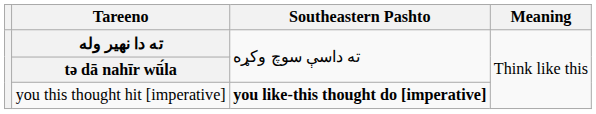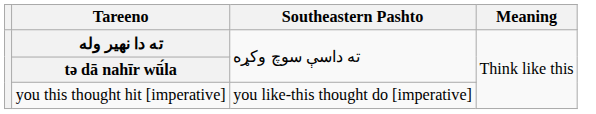(360, 95) bold -> (353, 95) normal
